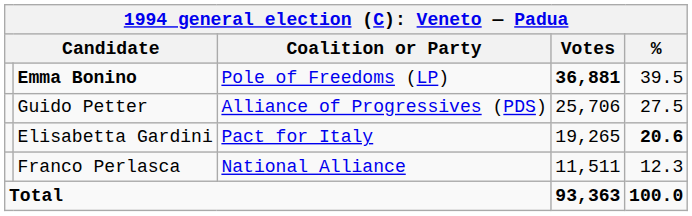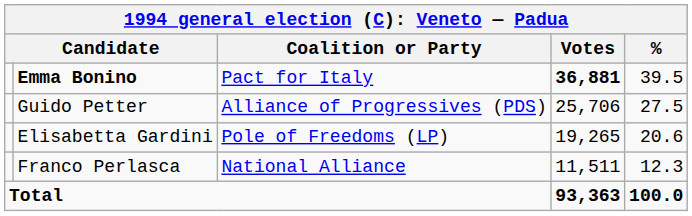(335, 78) Pole of Freedoms (LP) -> (297, 78) Pact for Italy
(297, 137) Pact for Italy -> (335, 137) Pole of Freedoms (LP)
(662, 137) bold -> (662, 137) normal
